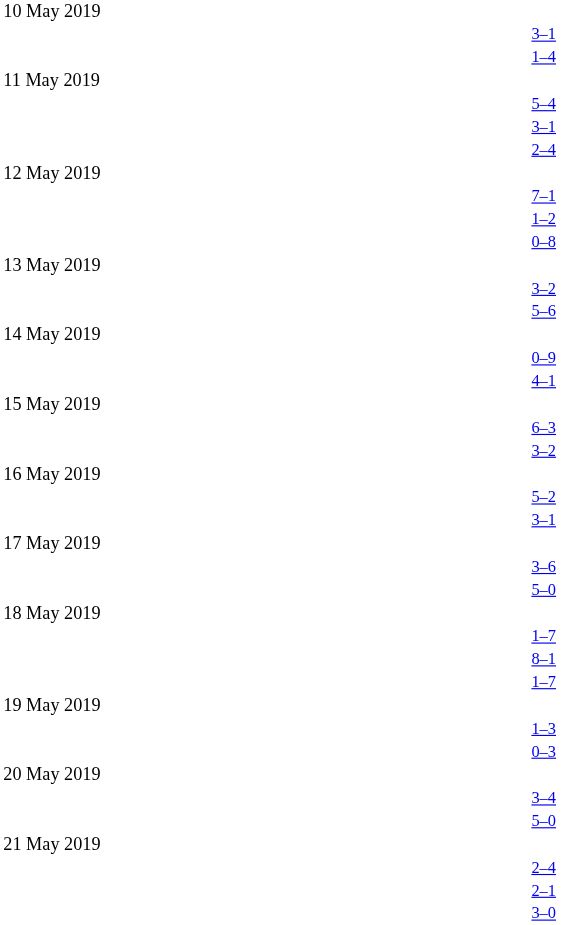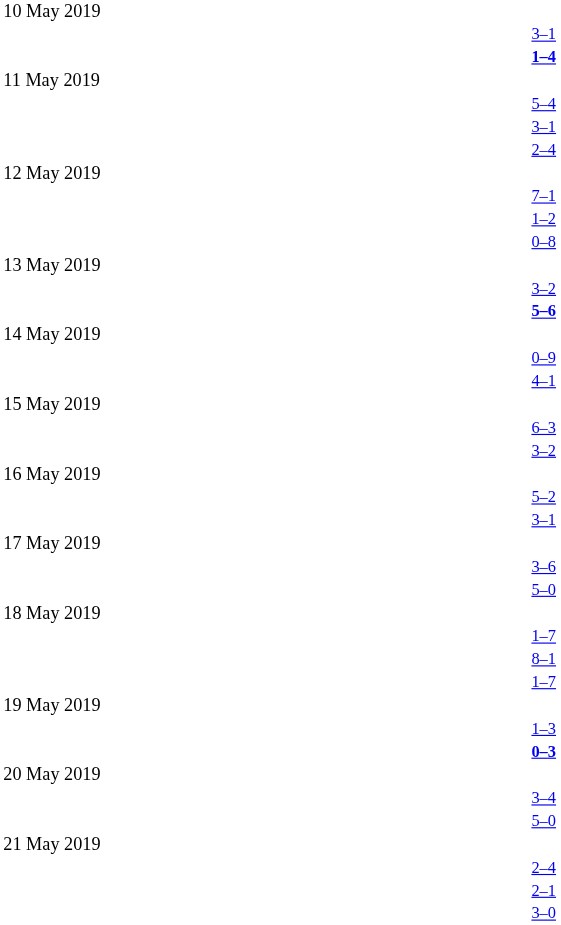(544, 57) normal -> (544, 57) bold
(544, 311) normal -> (544, 311) bold
(544, 751) normal -> (544, 751) bold
